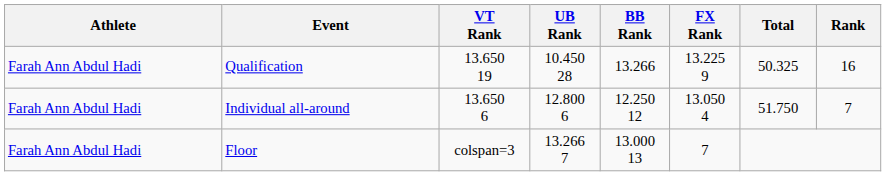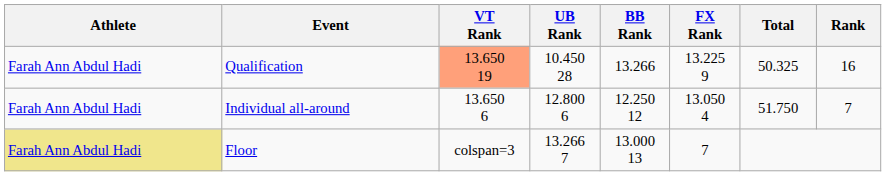(484, 67) no background -> (484, 67) lightsalmon background
(75, 150) no background -> (75, 150) khaki background
